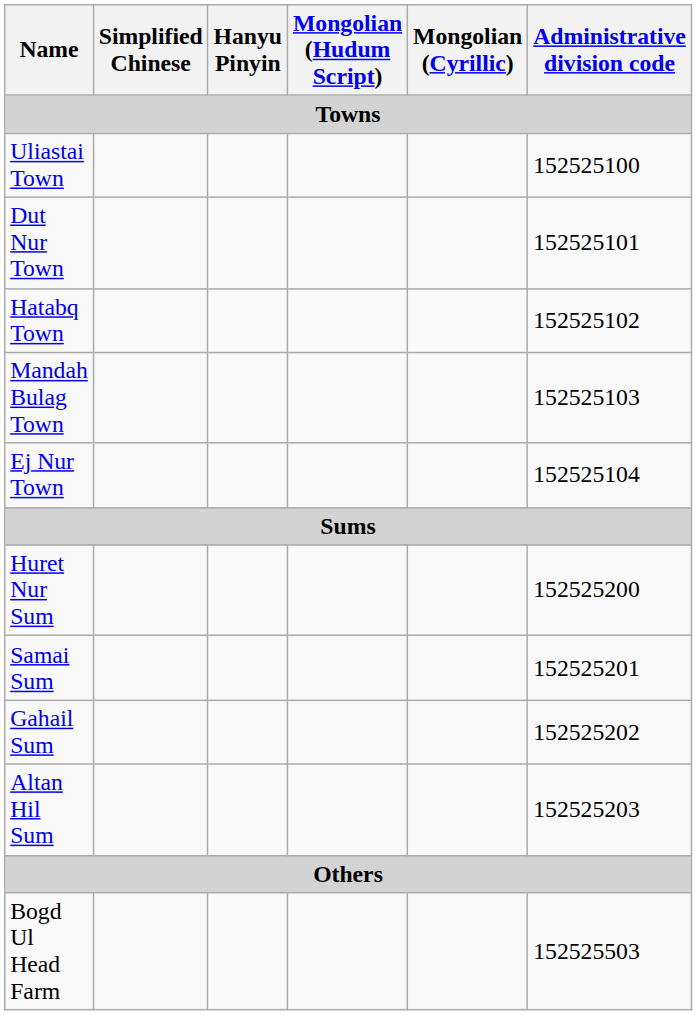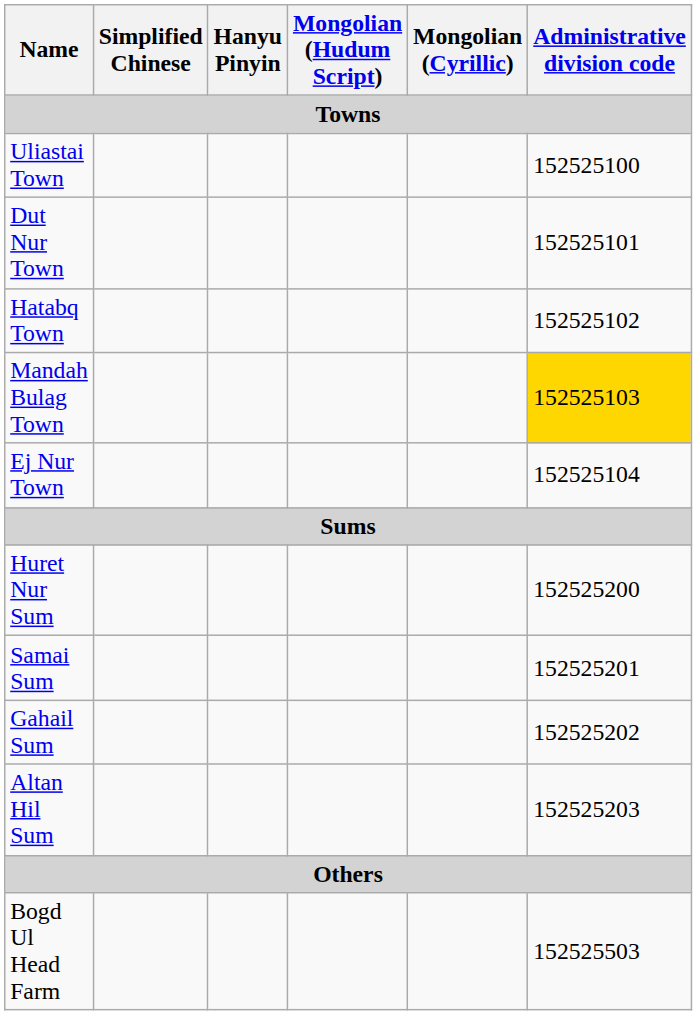(586, 397) no background -> (586, 397) gold background
